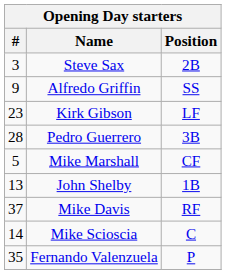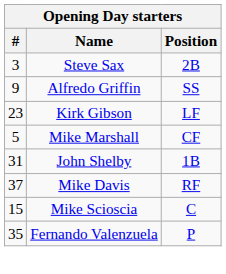- row: (94, 137)
(16, 185) 13 -> (16, 161) 31
(16, 233) 14 -> (16, 209) 15
